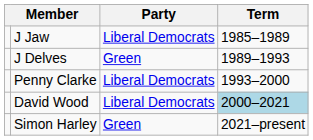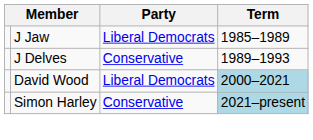(122, 59) Green -> (143, 59) Conservative
- row: (55, 80)
(122, 124) Green -> (143, 102) Conservative
(263, 124) no background -> (263, 102) lightblue background
